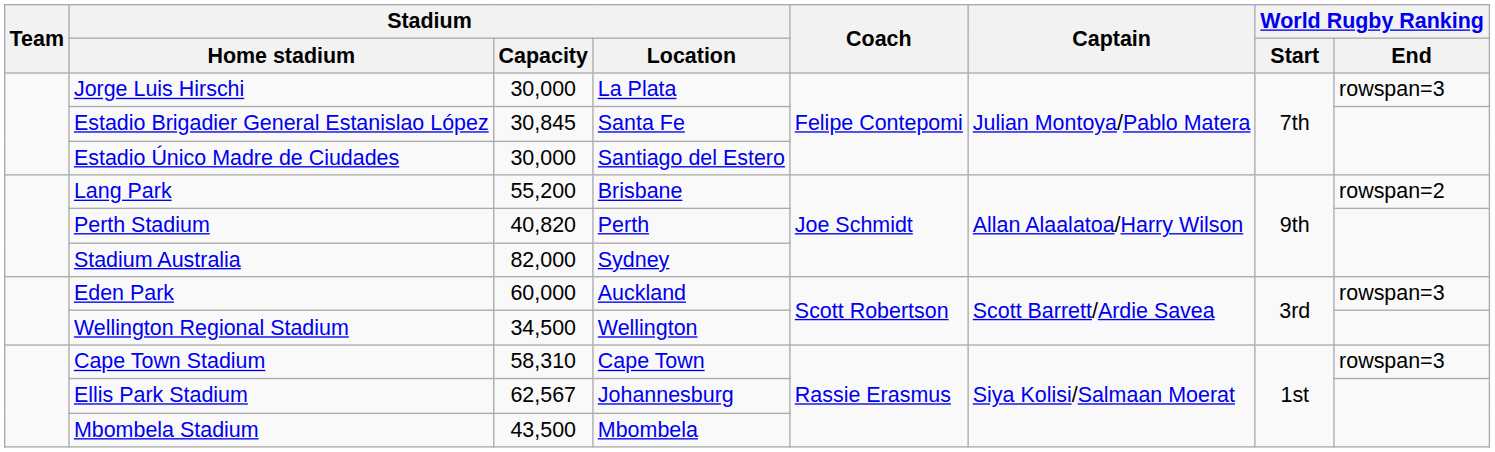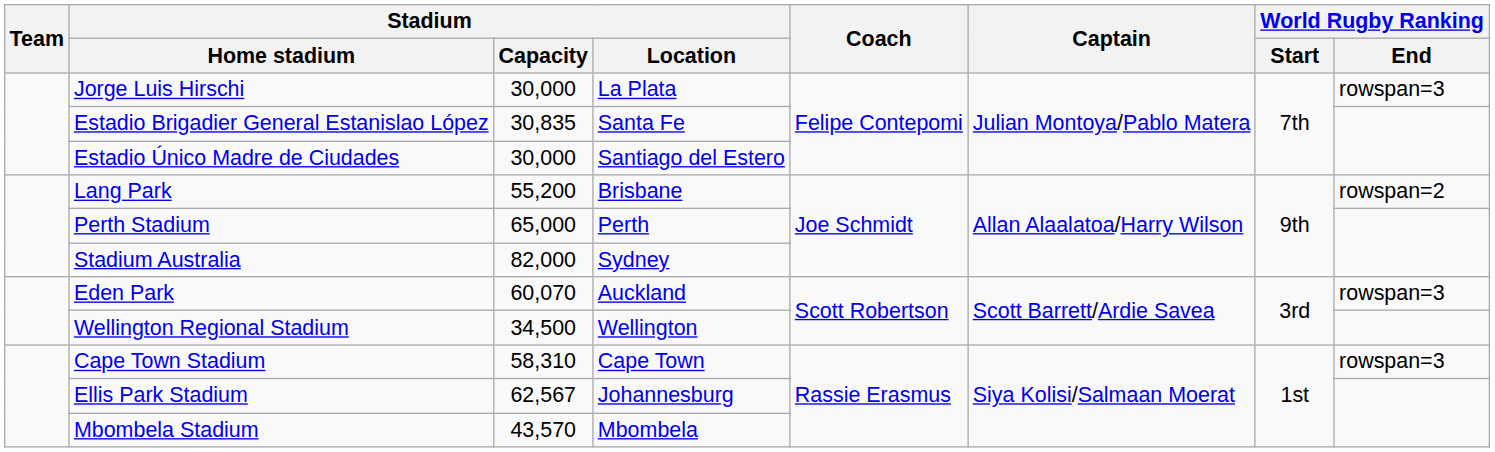(543, 123) 30,845 -> (543, 123) 30,835
(543, 225) 40,820 -> (543, 225) 65,000
(543, 293) 60,000 -> (543, 293) 60,070
(543, 429) 43,500 -> (543, 429) 43,570
